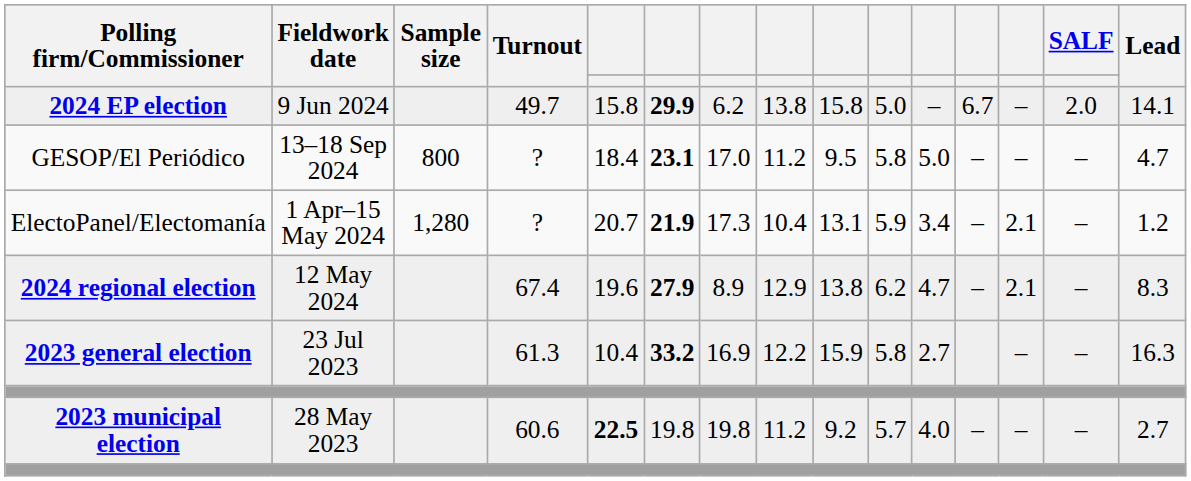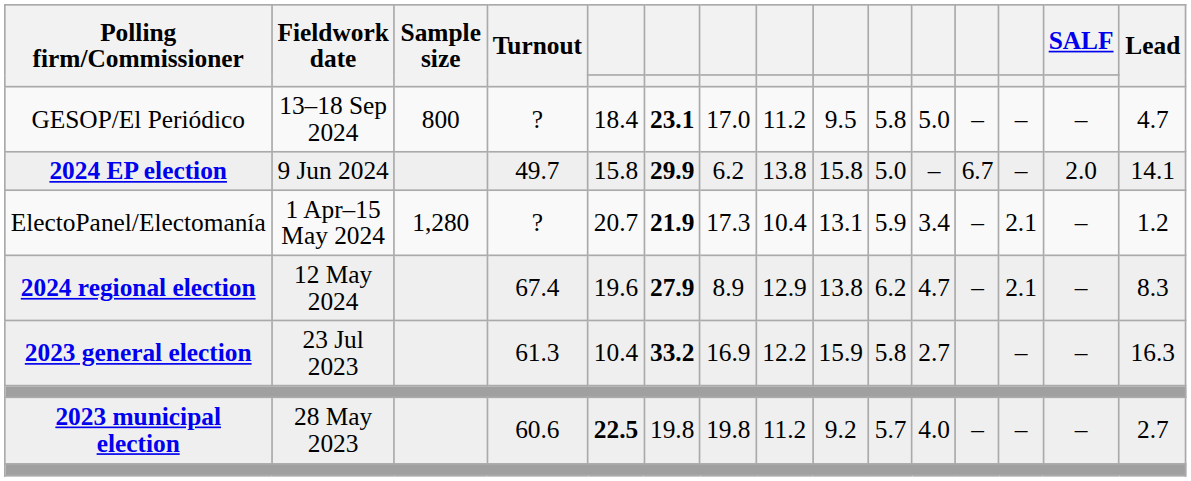rows swapped: (138, 157) <-> (138, 105)
